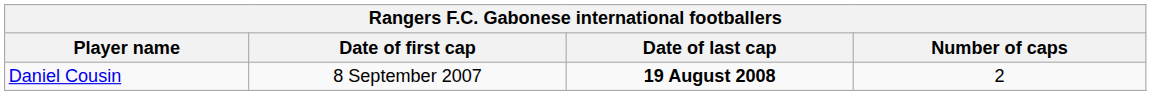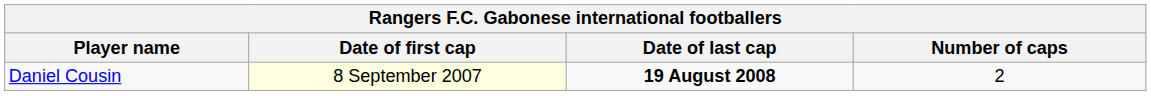(408, 76) no background -> (408, 76) lightyellow background
